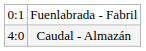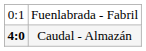(16, 35) normal -> (16, 35) bold
